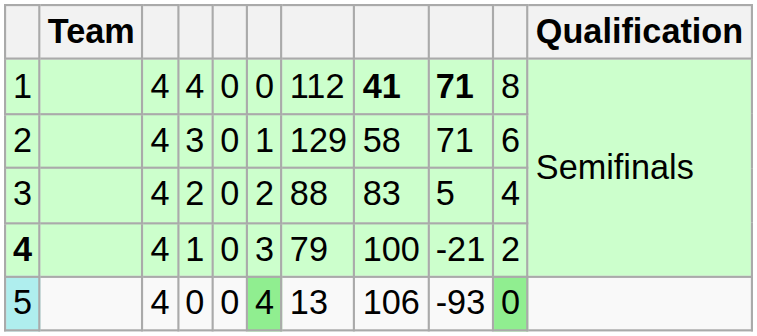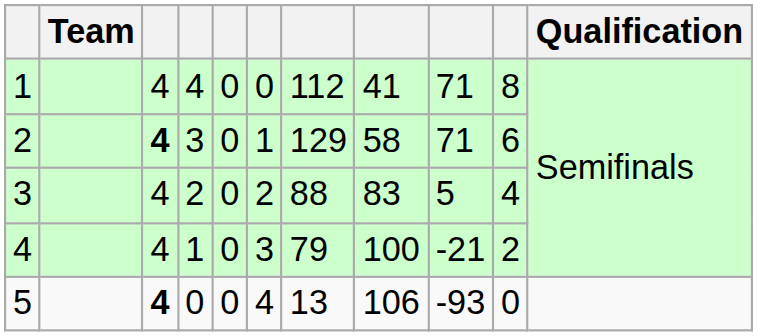(382, 85) bold -> (382, 85) normal
(455, 85) bold -> (455, 85) normal
(160, 140) normal -> (160, 140) bold
(22, 248) bold -> (22, 248) normal
(22, 303) paleturquoise background -> (22, 303) no background
(160, 303) normal -> (160, 303) bold
(265, 303) lightgreen background -> (265, 303) no background
(511, 303) lightgreen background -> (511, 303) no background
